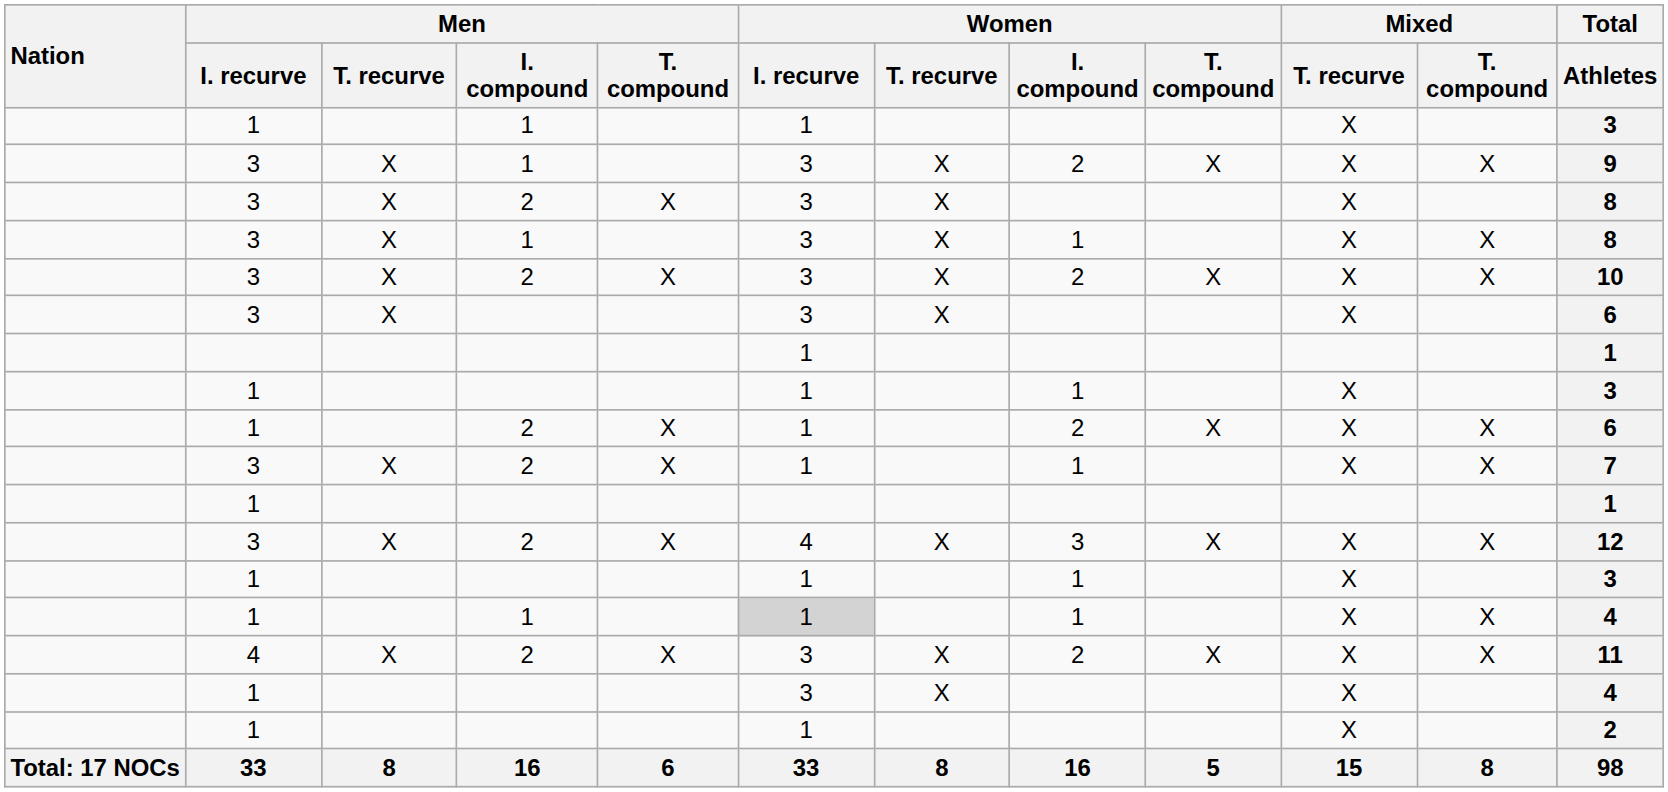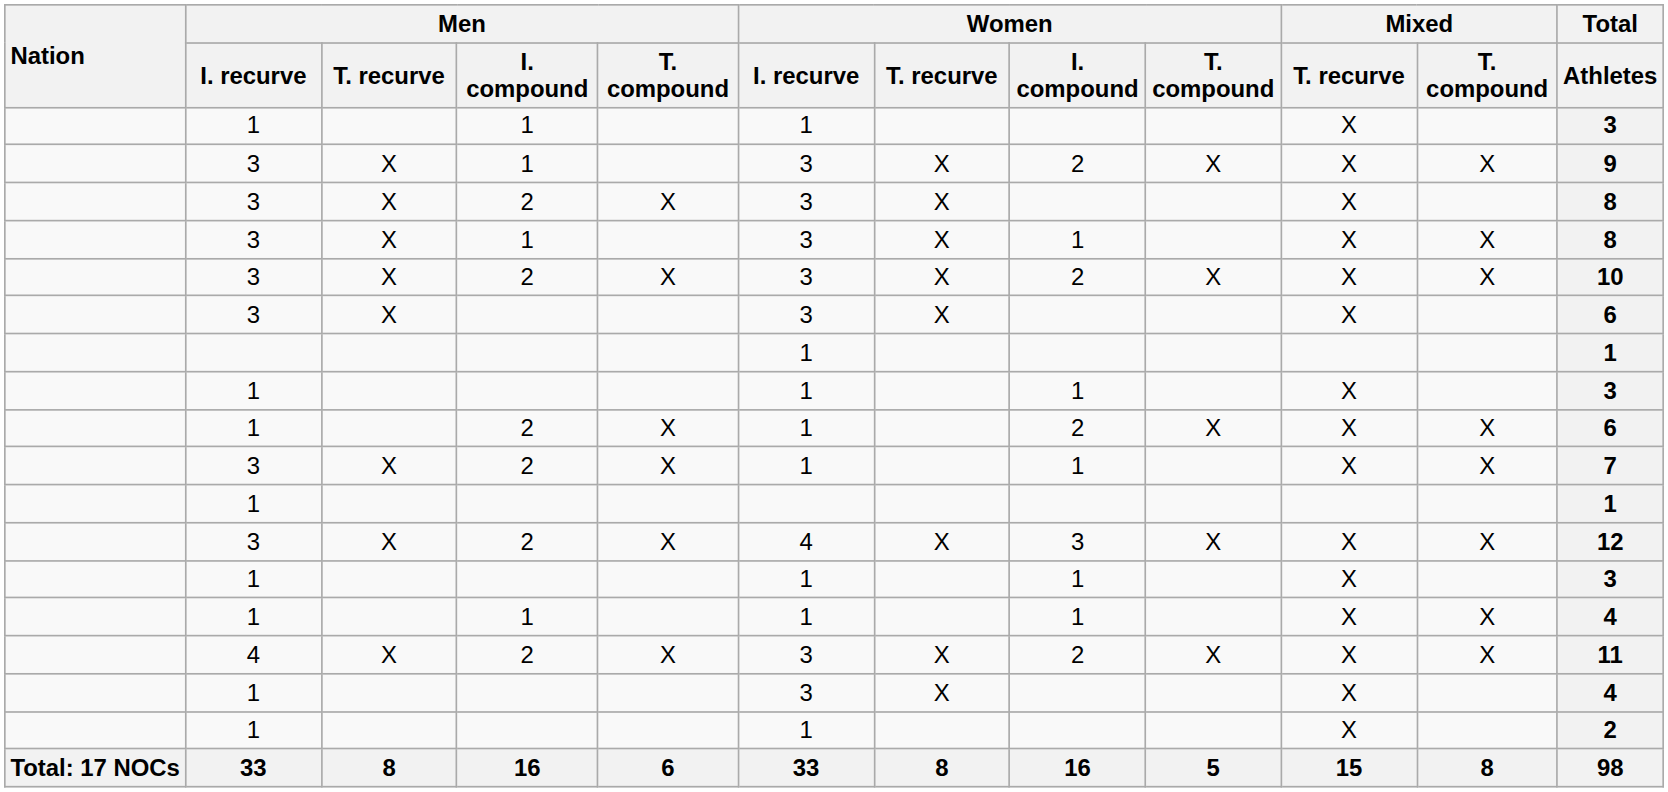(806, 617) lightgrey background -> (806, 617) no background
